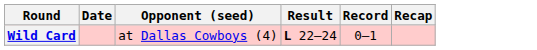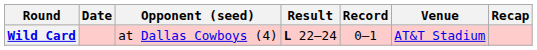+ column: (440, 15)
